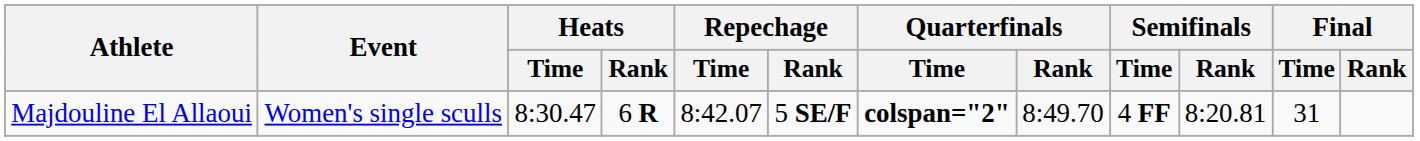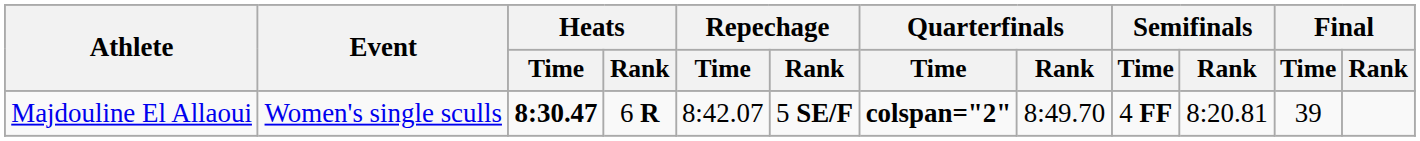(555, 113) normal -> (556, 113) bold
(1307, 113) 31 -> (1308, 113) 39
